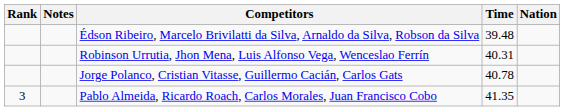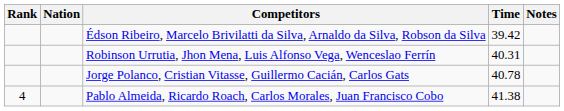columns swapped: (538, 14) <-> (58, 14)
(500, 34) 39.48 -> (506, 34) 39.42
(22, 95) 3 -> (22, 95) 4
(500, 95) 41.35 -> (506, 95) 41.38
